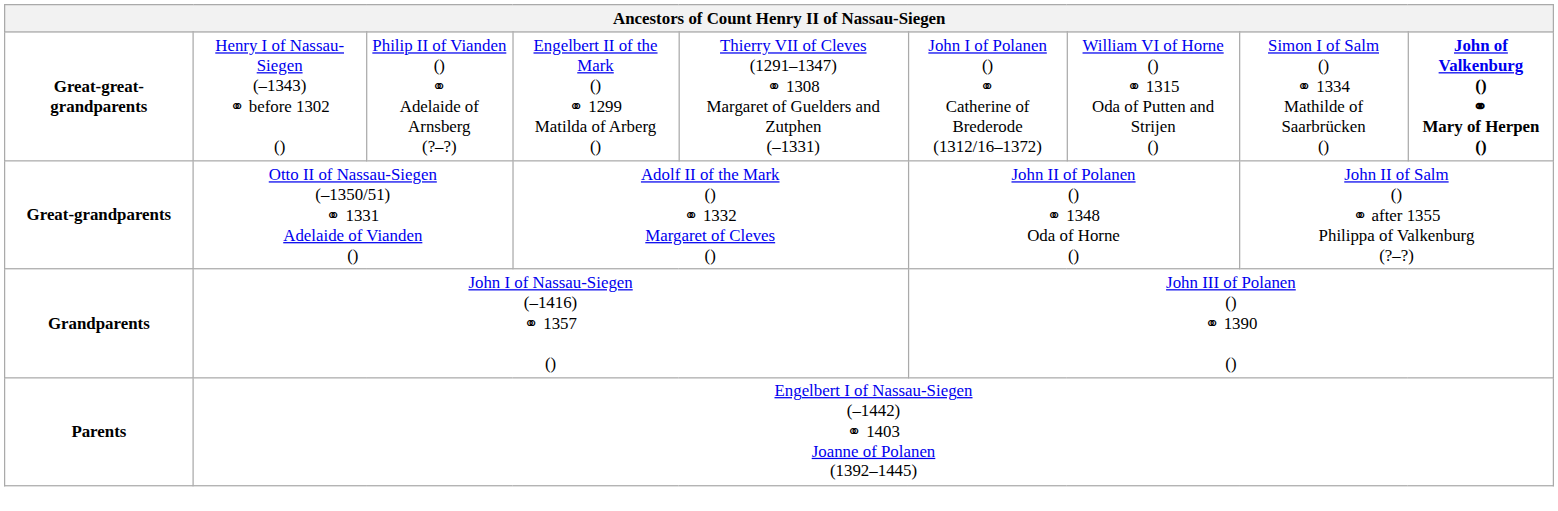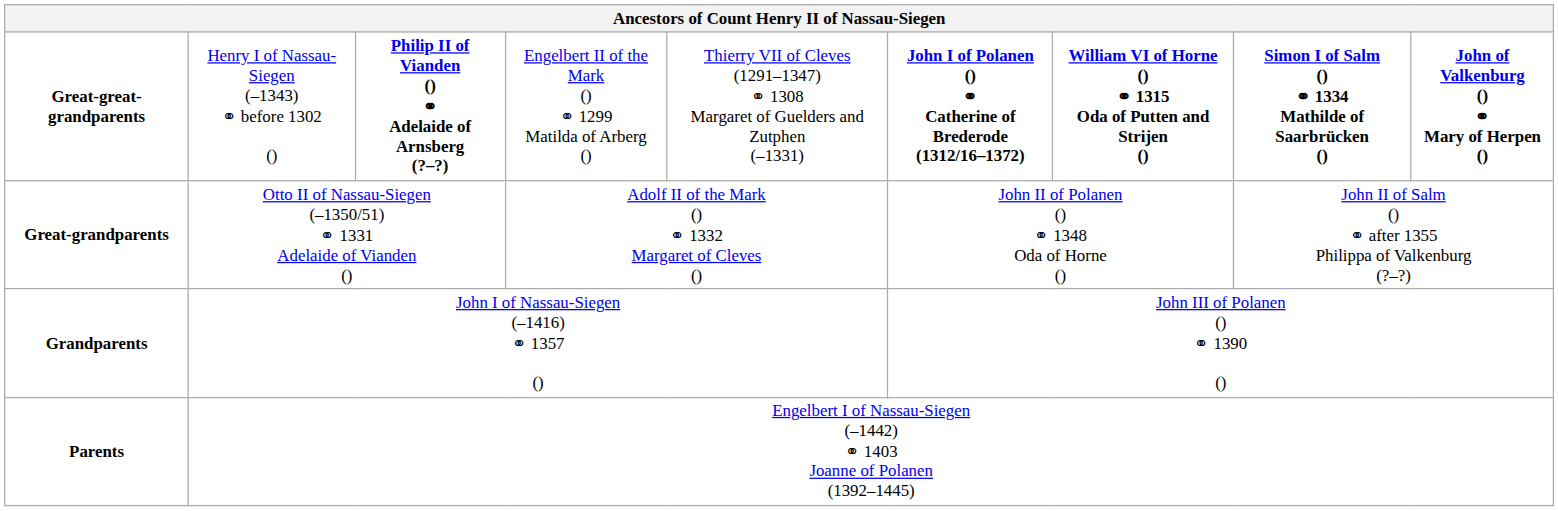(439, 96) normal -> (430, 105) bold
(988, 96) normal -> (970, 105) bold
(1153, 96) normal -> (1143, 105) bold
(1324, 96) normal -> (1322, 105) bold
